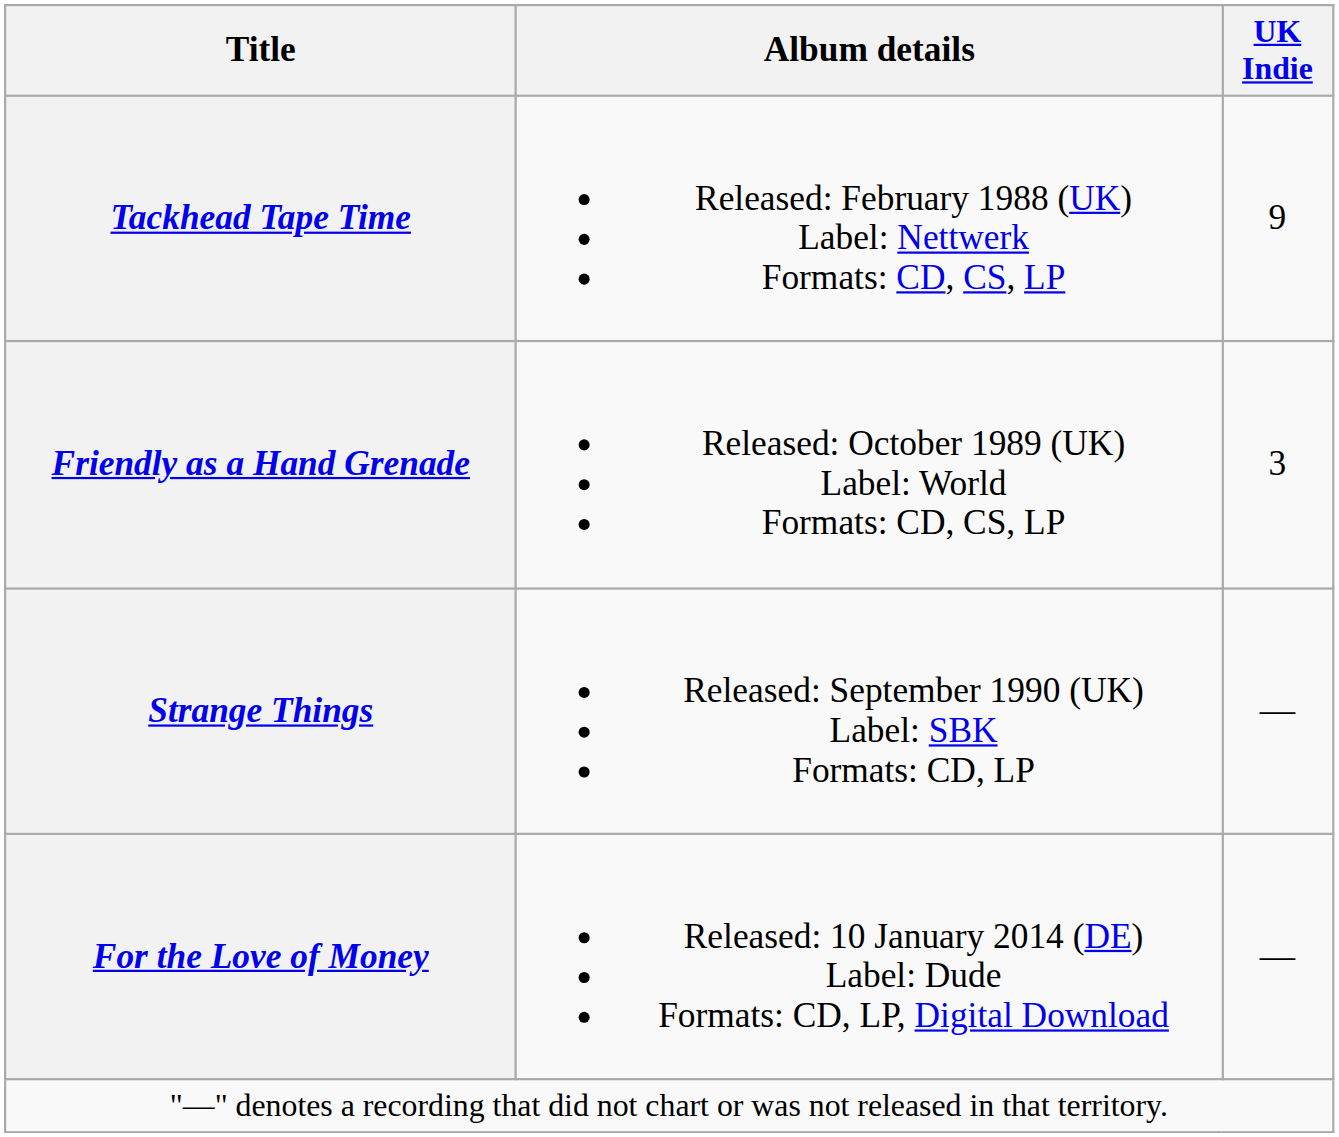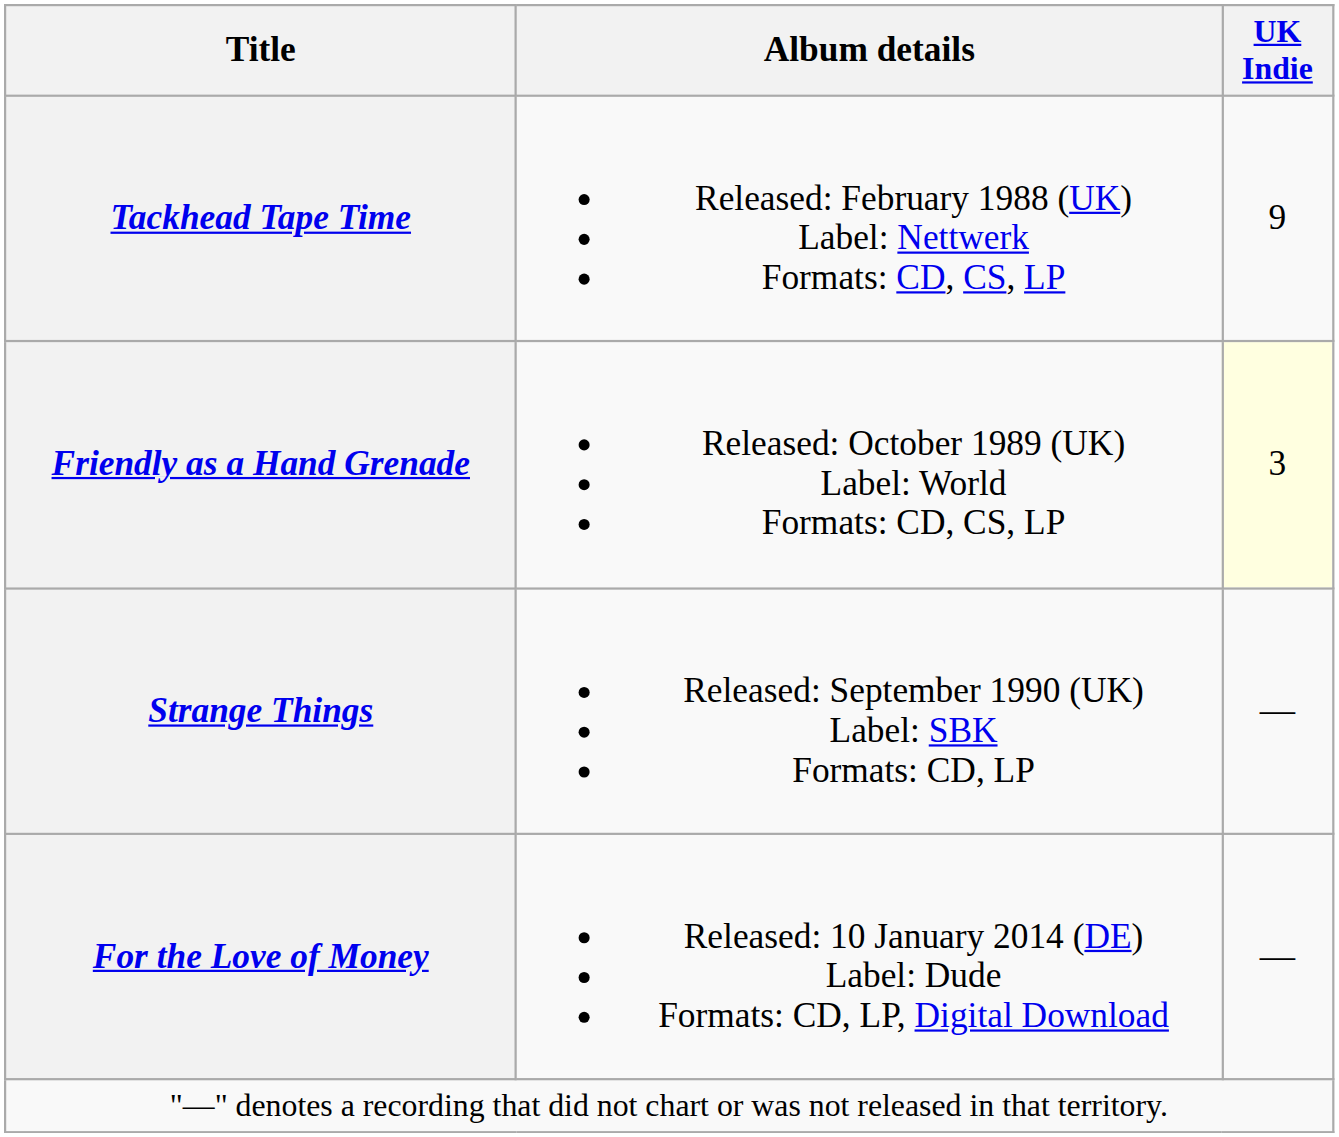(1277, 463) no background -> (1277, 463) lightyellow background
